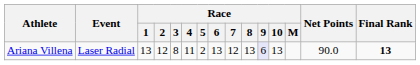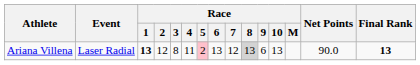(146, 51) normal -> (146, 51) bold
(203, 51) no background -> (203, 51) pink background
(250, 51) no background -> (250, 51) lightgrey background
(263, 51) lavender background -> (263, 51) no background
